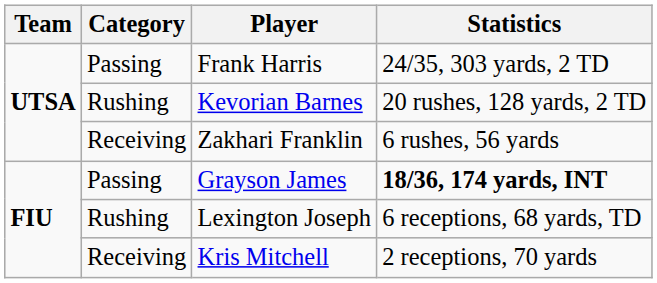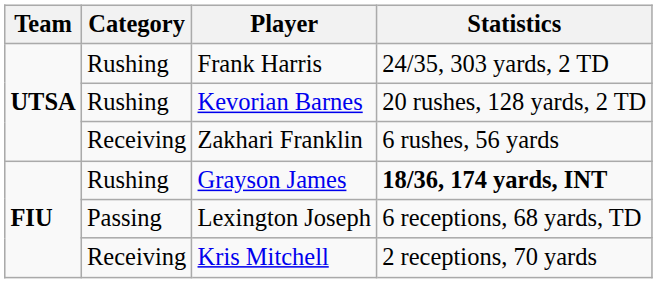(124, 63) Passing -> (128, 63) Rushing
(124, 179) Passing -> (128, 179) Rushing
(128, 218) Rushing -> (124, 218) Passing
